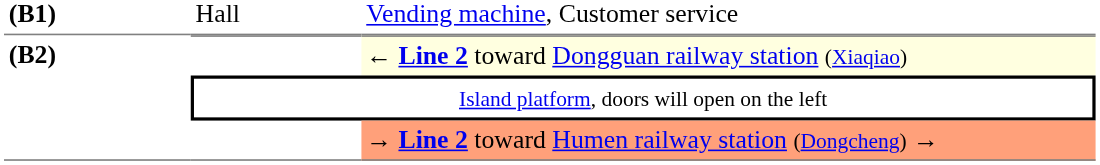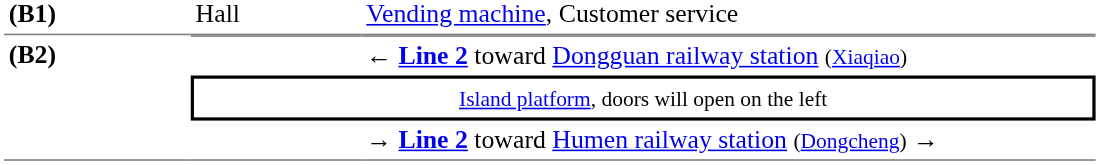(637, 55) lightyellow background -> (637, 55) no background
(653, 139) lightsalmon background -> (653, 139) no background
